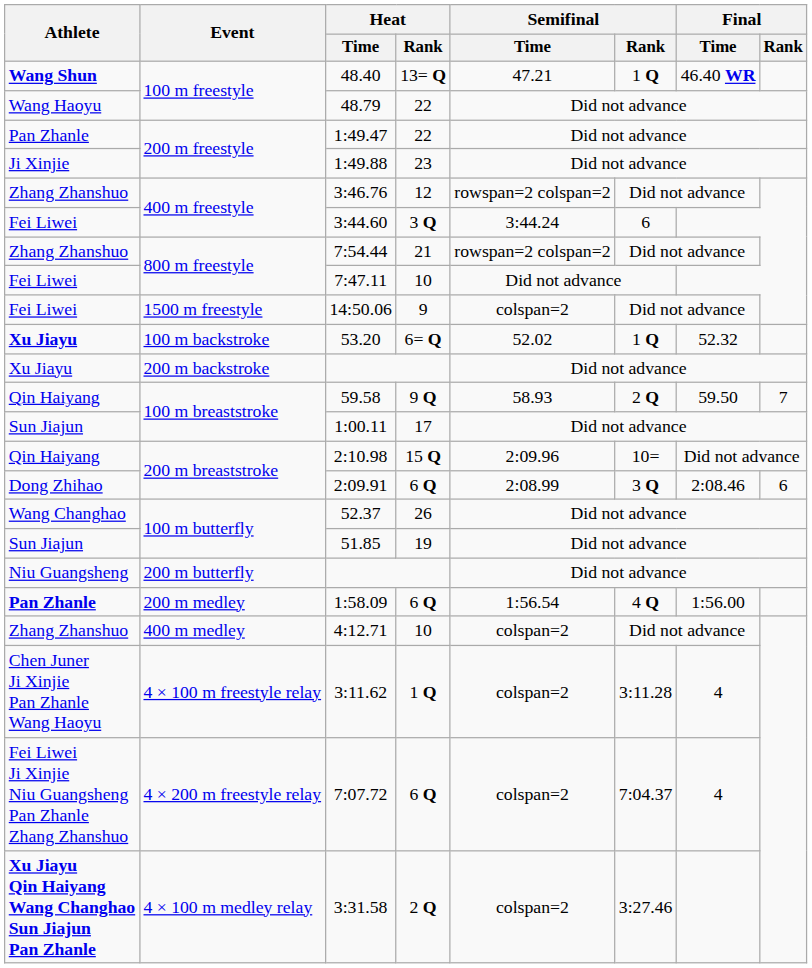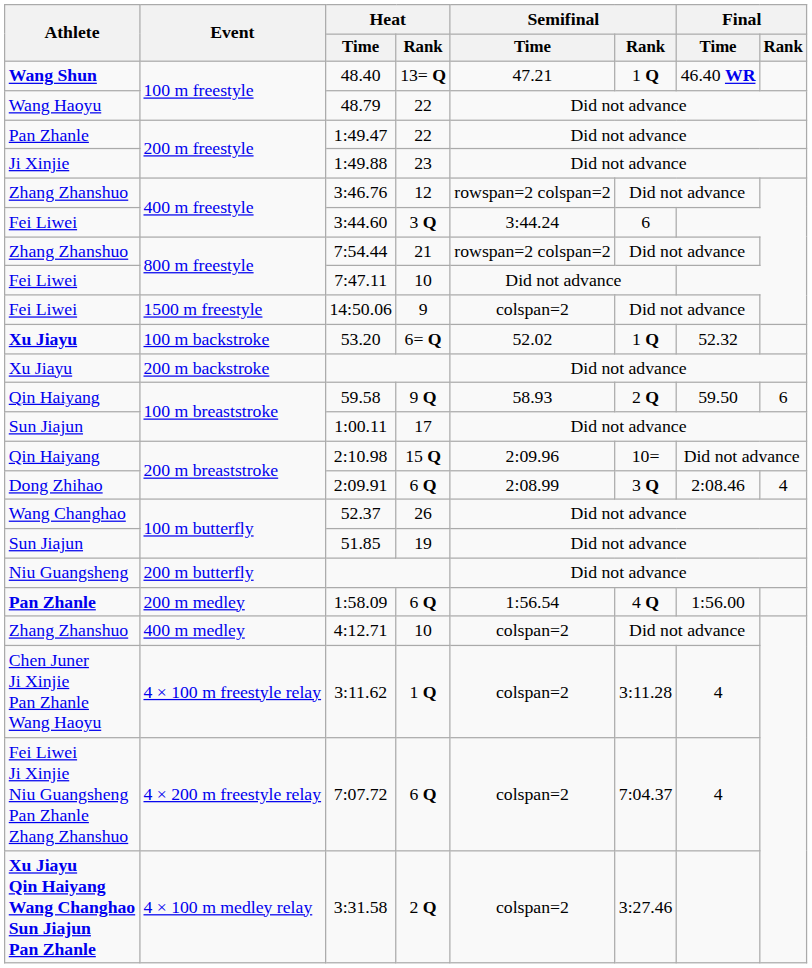(783, 397) 7 -> (783, 397) 6
(783, 485) 6 -> (783, 485) 4
